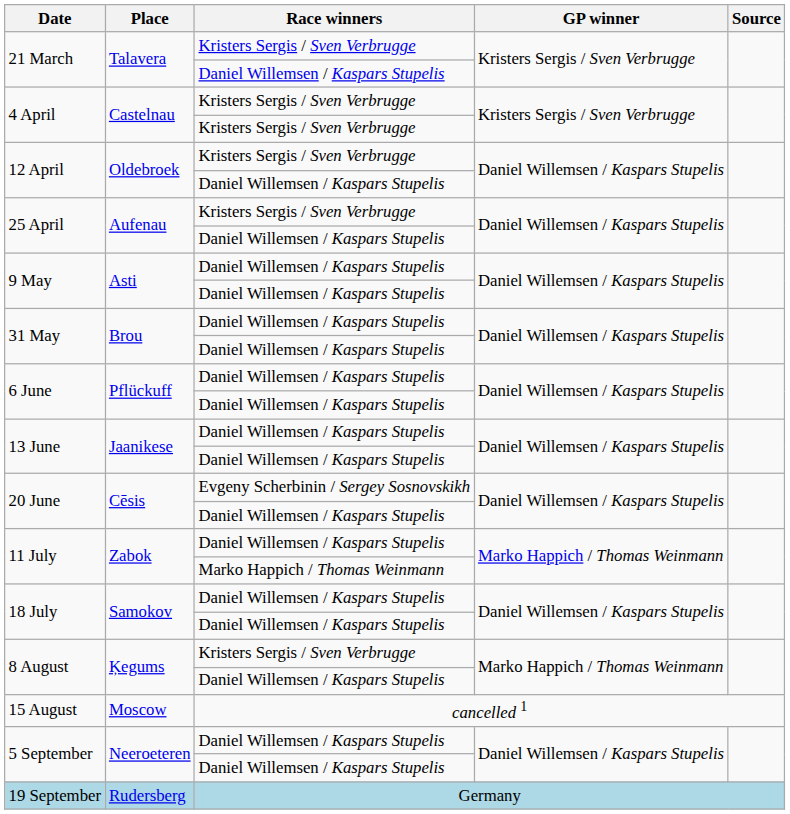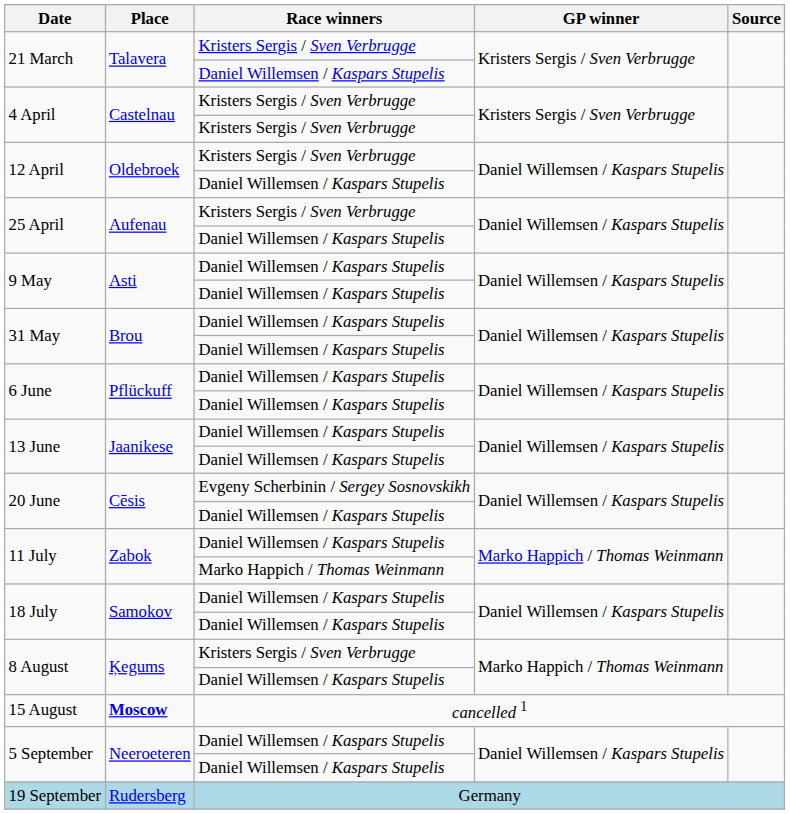(138, 710) normal -> (138, 710) bold
